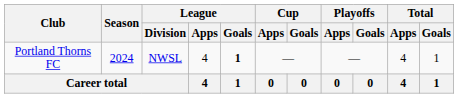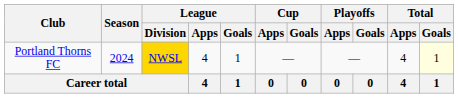(165, 58) no background -> (165, 58) gold background
(238, 58) bold -> (238, 58) normal
(436, 58) no background -> (436, 58) lightyellow background
